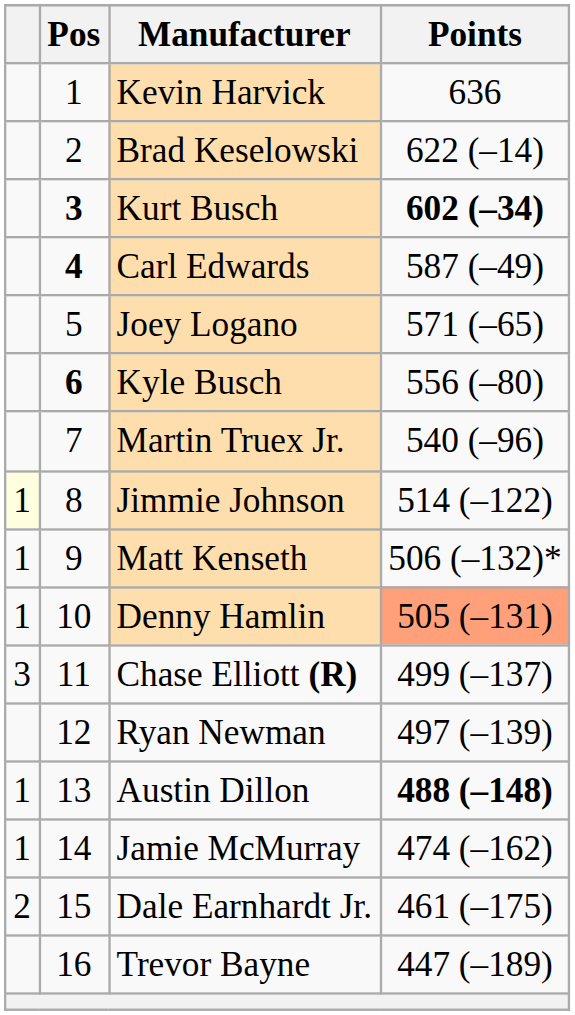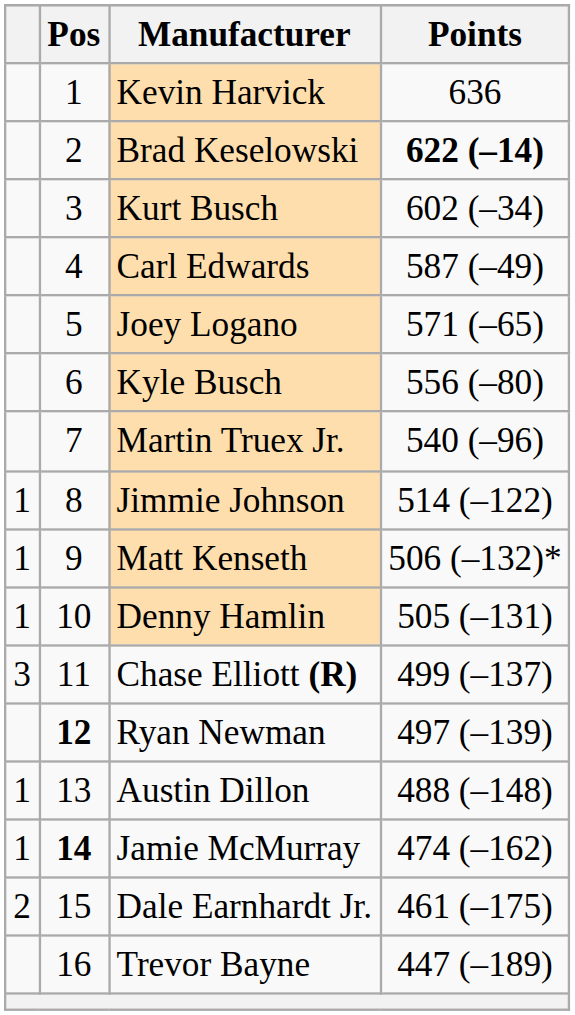(475, 150) normal -> (475, 150) bold
(74, 208) bold -> (74, 208) normal
(475, 208) bold -> (475, 208) normal
(74, 266) bold -> (74, 266) normal
(74, 382) bold -> (74, 382) normal
(22, 498) lightyellow background -> (22, 498) no background
(475, 615) lightsalmon background -> (475, 615) no background
(74, 731) normal -> (74, 731) bold
(475, 789) bold -> (475, 789) normal
(74, 847) normal -> (74, 847) bold
